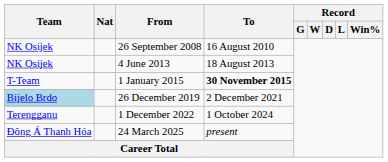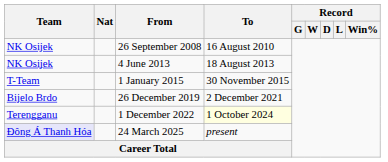(249, 81) bold -> (248, 81) normal
(32, 98) lightblue background -> (32, 98) no background
(240, 115) no background -> (240, 115) lightyellow background
(49, 132) no background -> (49, 132) lavender background
